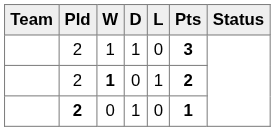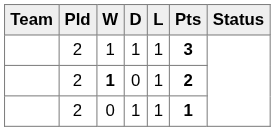(158, 50) 0 -> (158, 50) 1
(78, 111) bold -> (78, 111) normal
(158, 111) 0 -> (158, 111) 1
